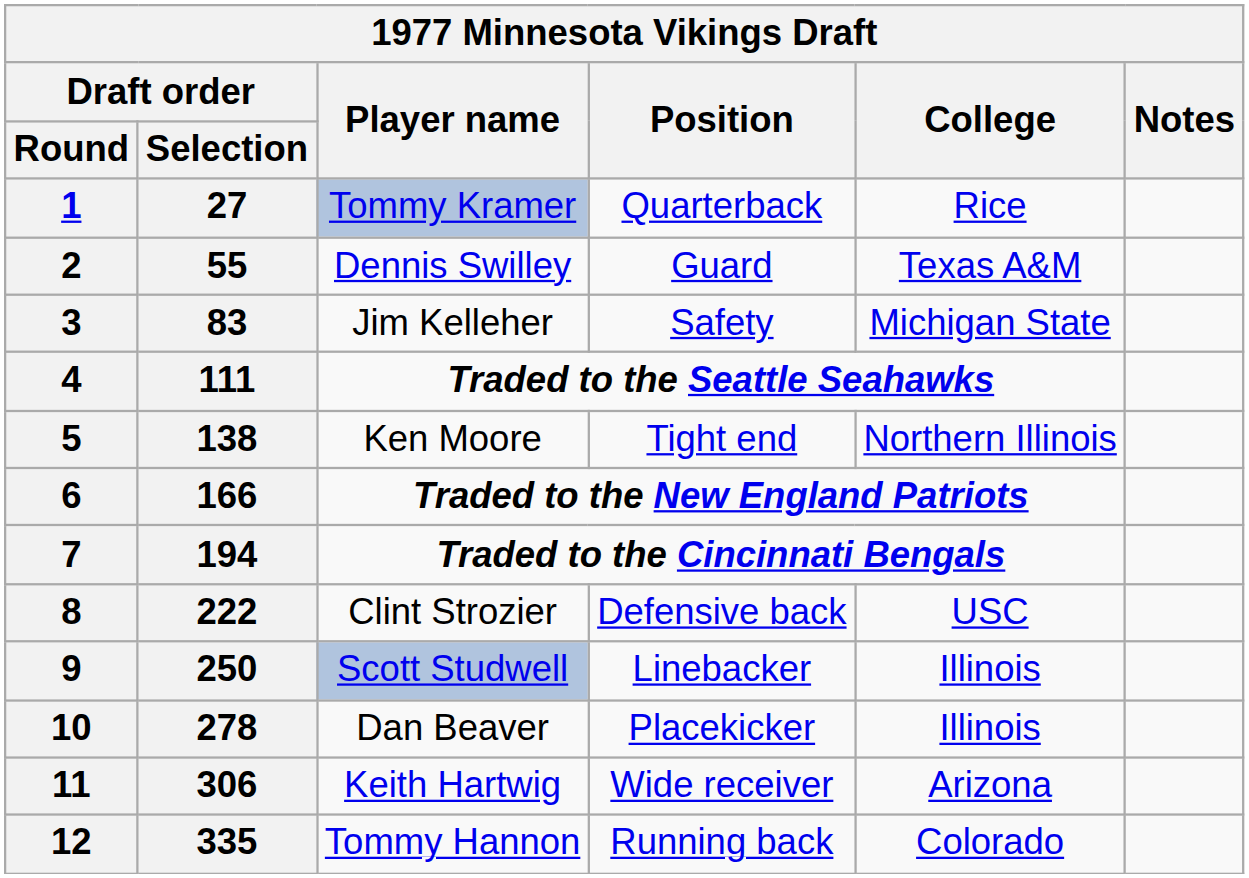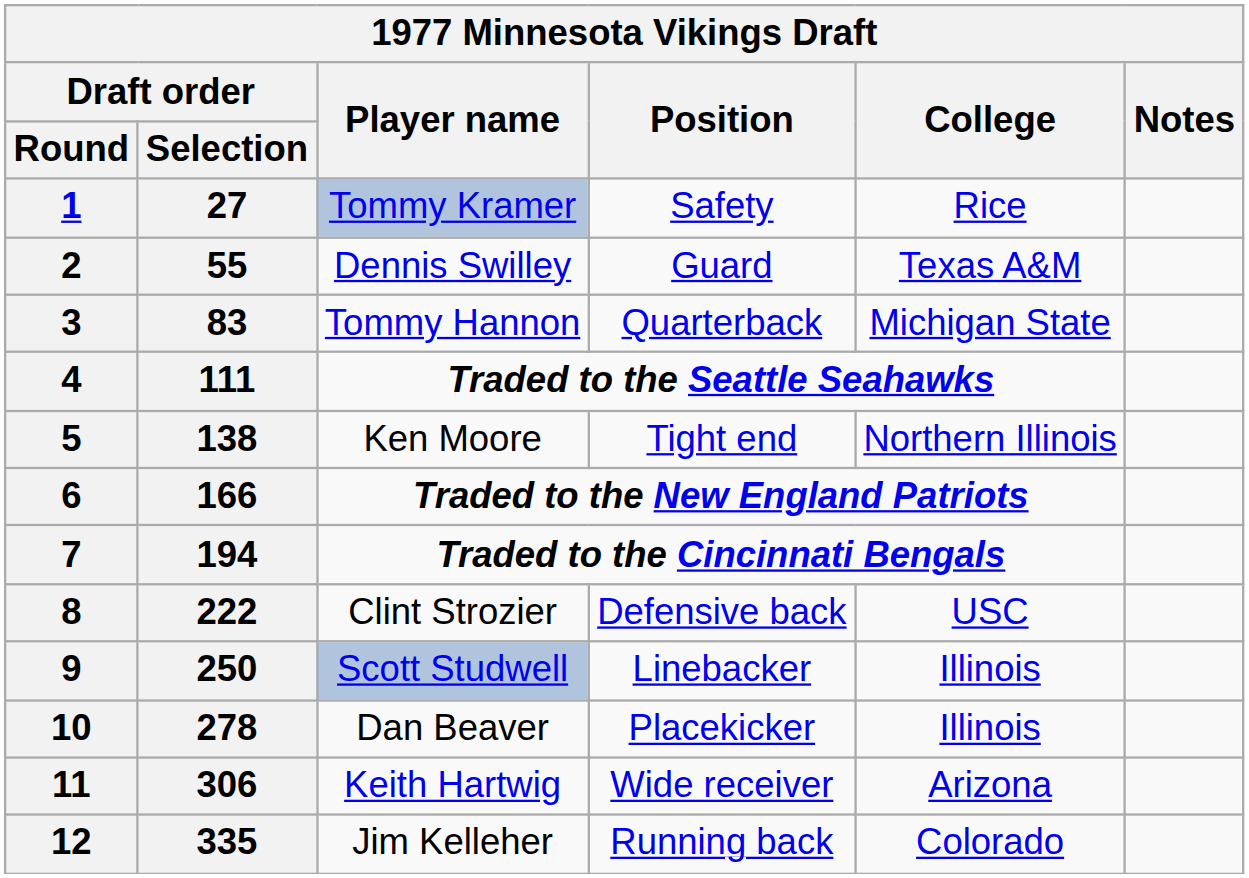(722, 206) Quarterback -> (722, 206) Safety
(453, 322) Jim Kelleher -> (453, 322) Tommy Hannon
(722, 322) Safety -> (722, 322) Quarterback
(453, 843) Tommy Hannon -> (453, 843) Jim Kelleher
